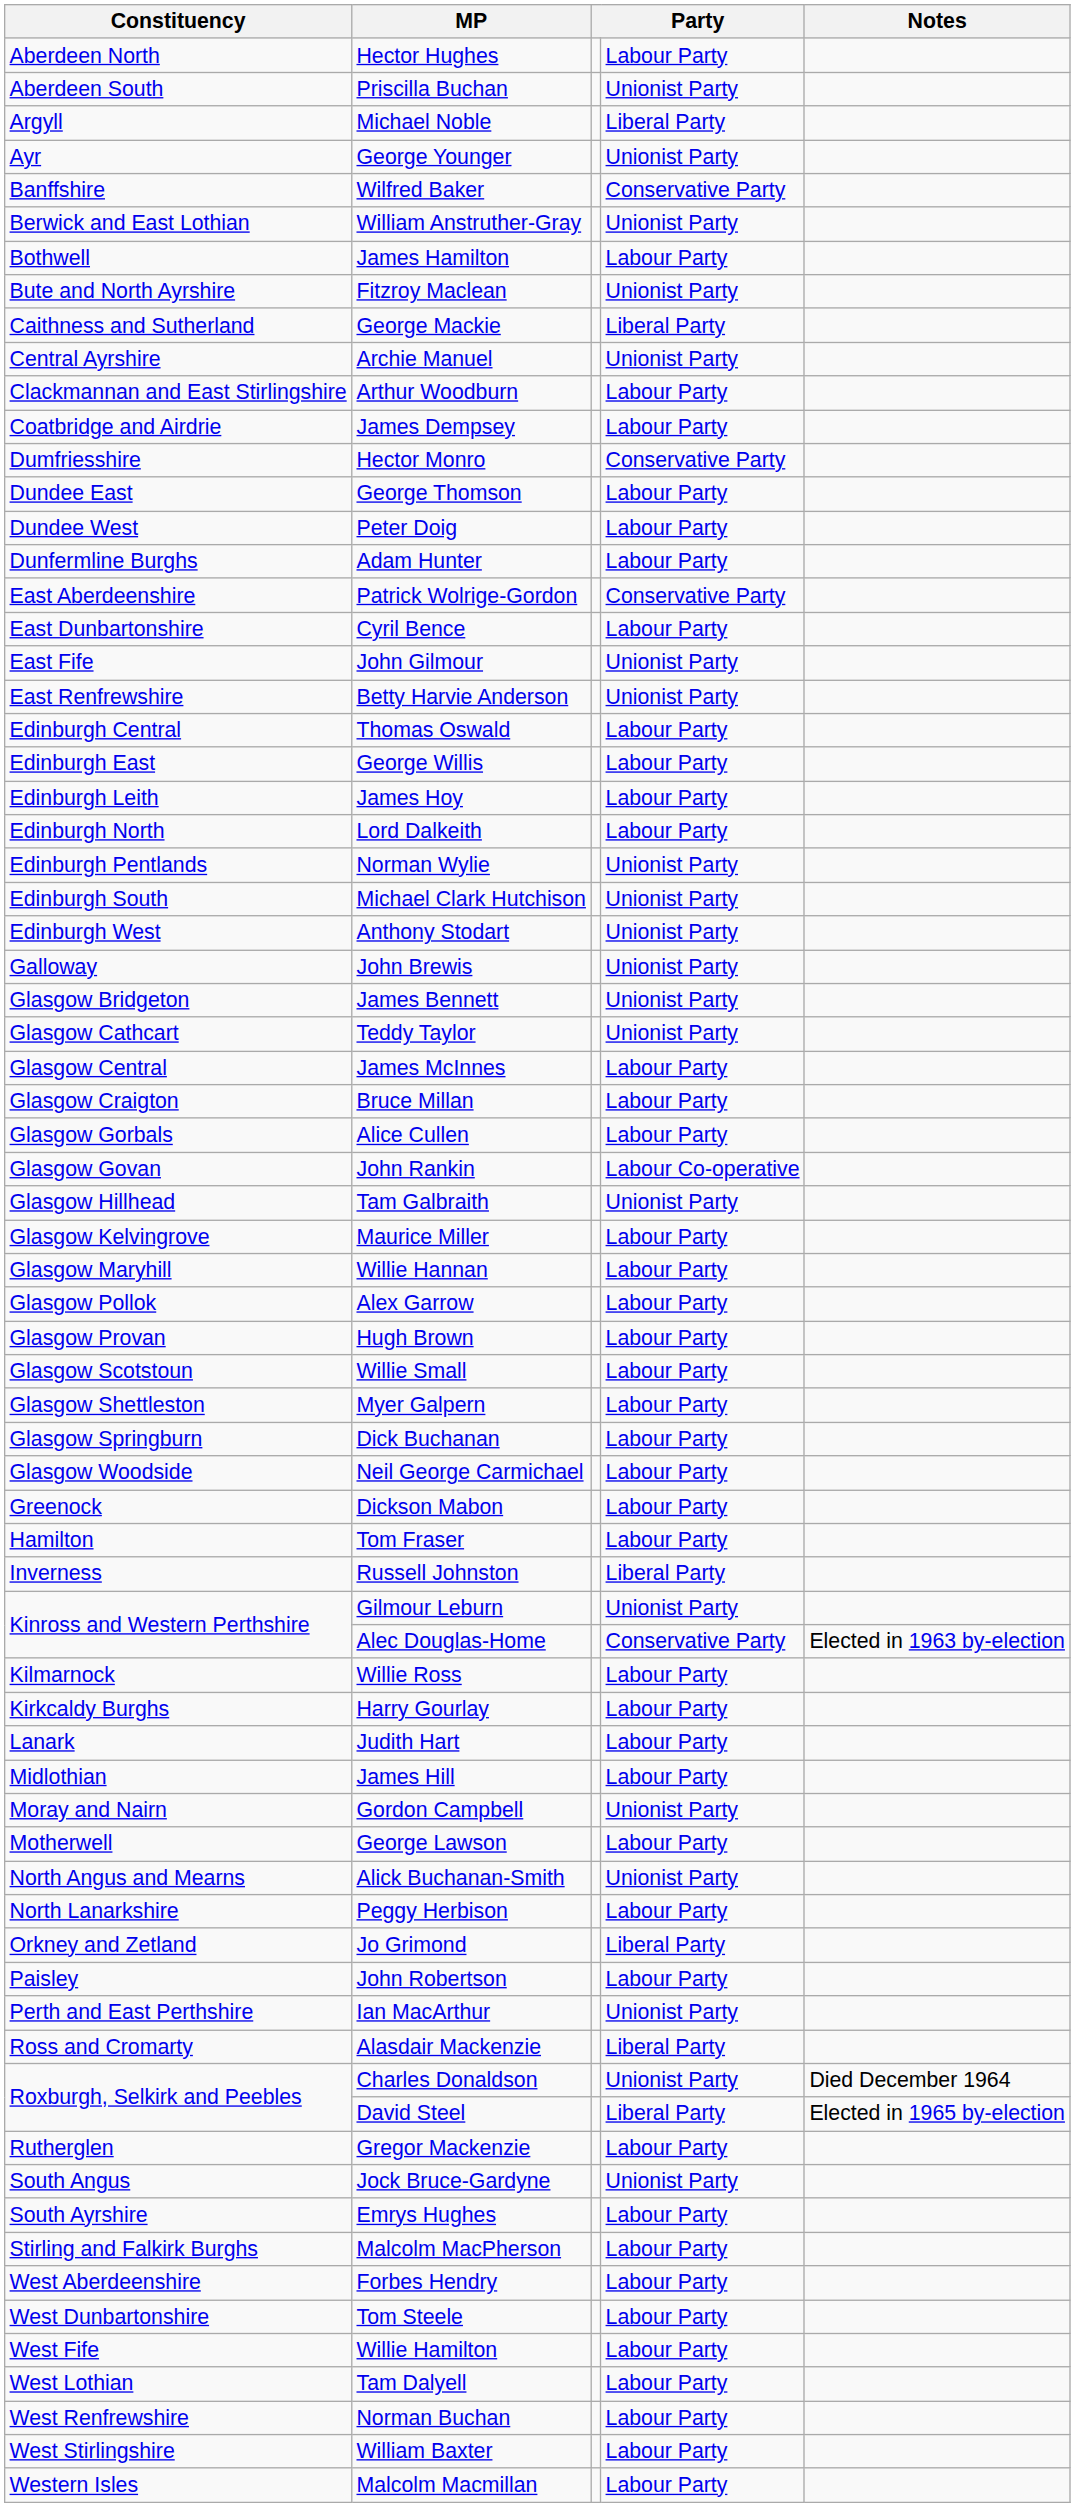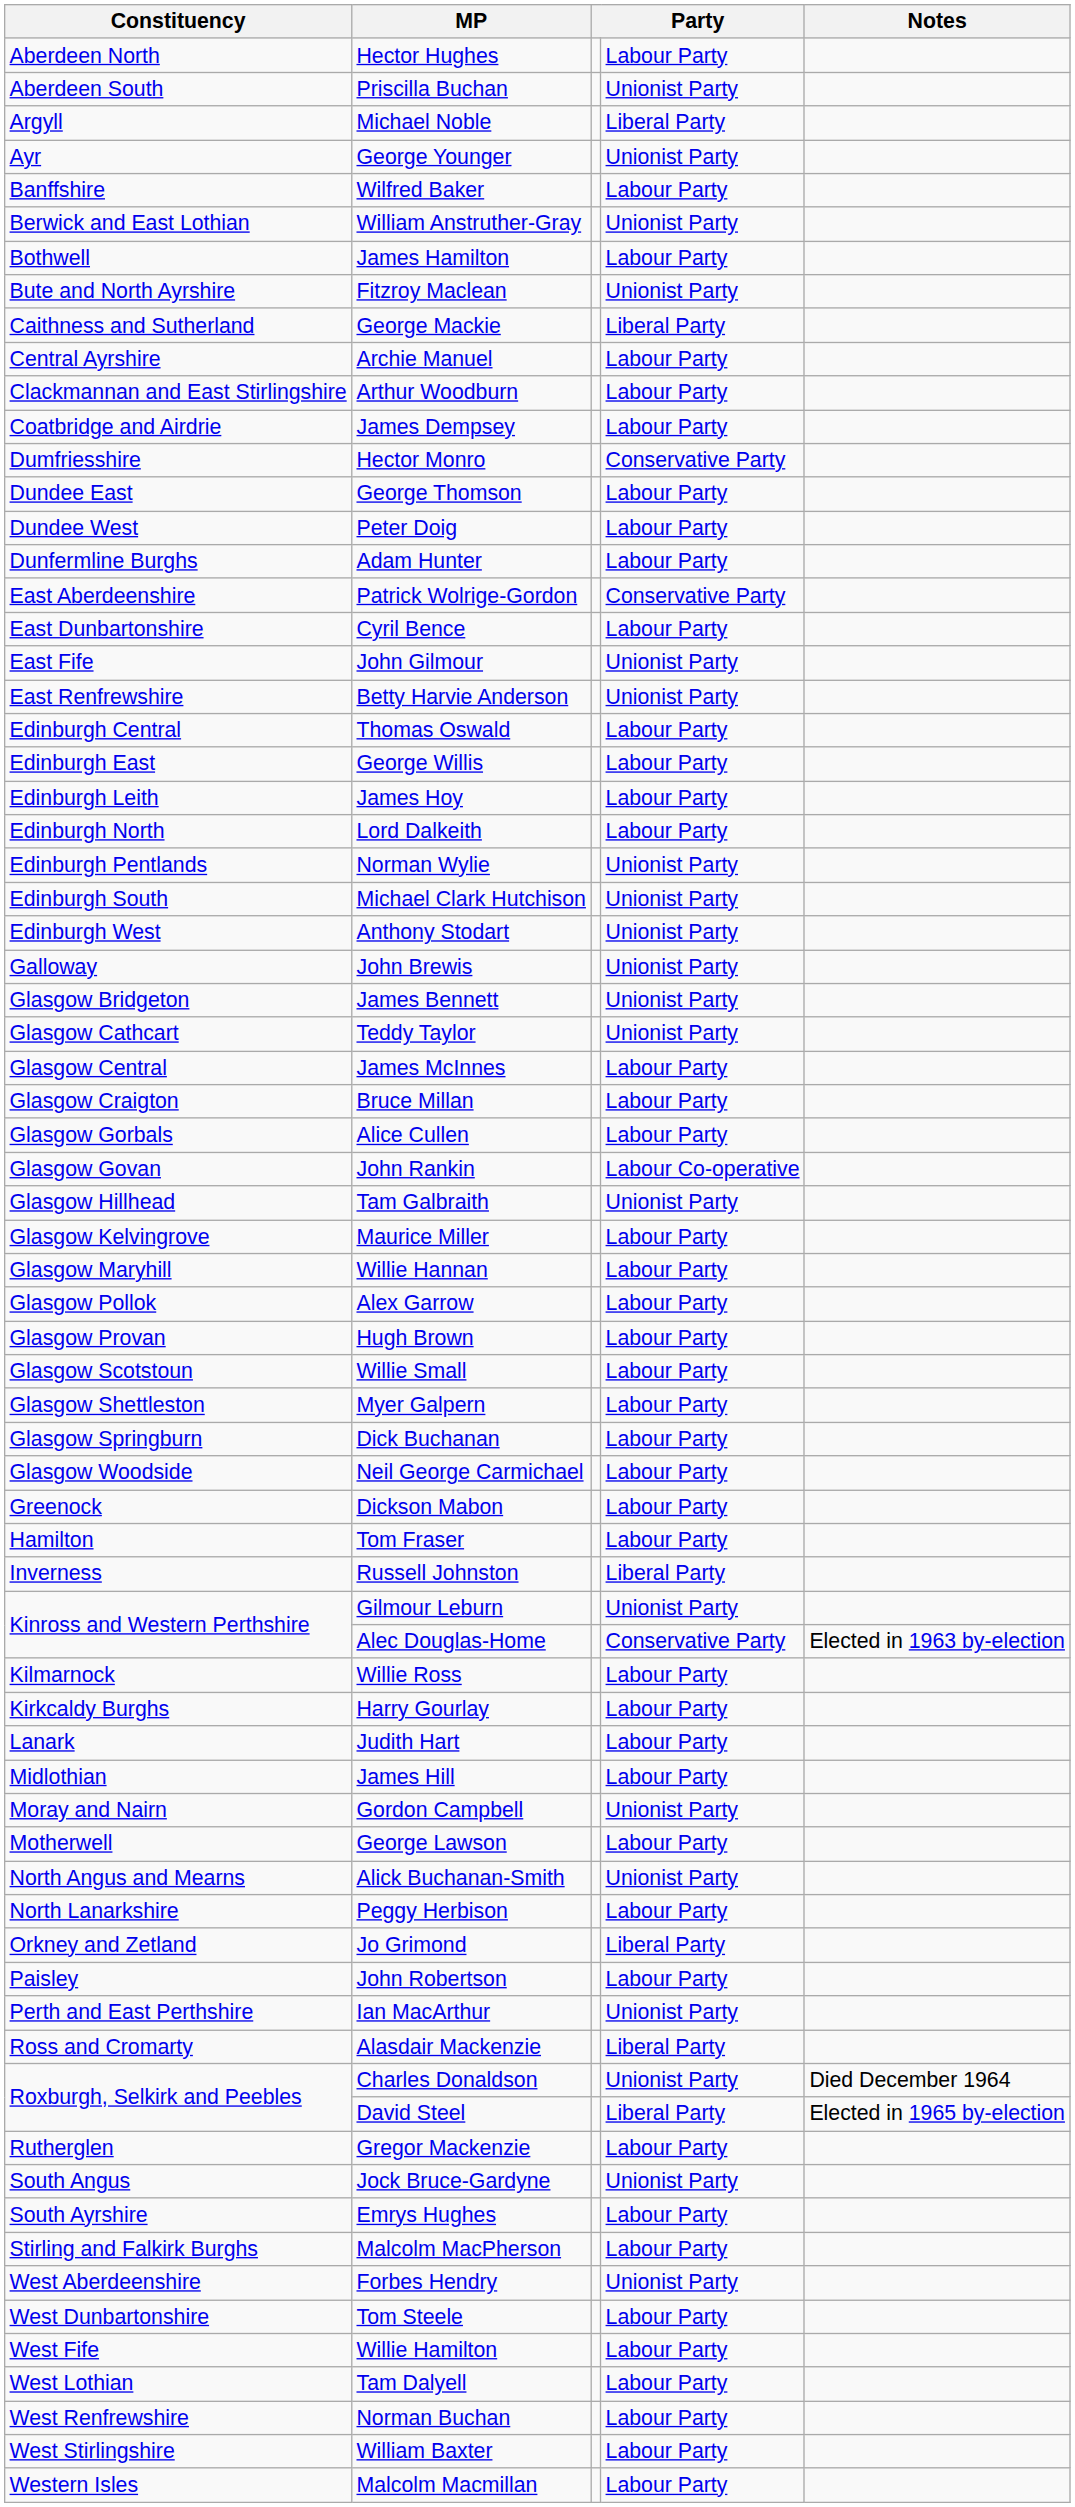(695, 190) Conservative Party -> (666, 190) Labour Party
(672, 358) Unionist Party -> (666, 358) Labour Party
(666, 2282) Labour Party -> (672, 2282) Unionist Party
